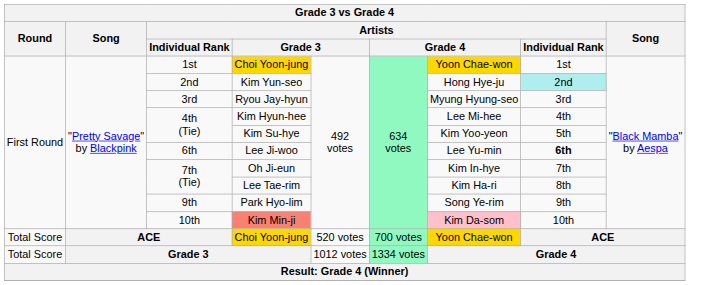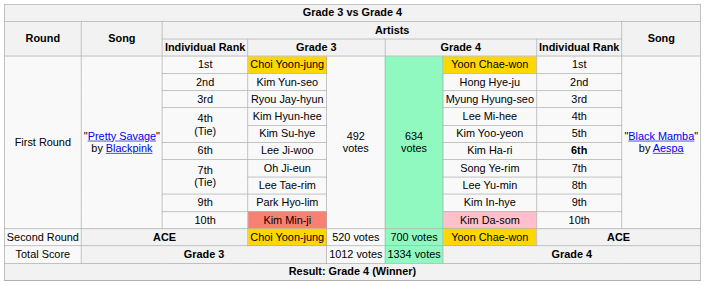(563, 82) paleturquoise background -> (579, 82) no background
(474, 151) Lee Yu-min -> (490, 151) Kim Ha-ri
(474, 168) Kim In-hye -> (490, 168) Song Ye-rim
(474, 185) Kim Ha-ri -> (490, 185) Lee Yu-min
(474, 202) Song Ye-rim -> (490, 202) Kim In-hye
(35, 237) Total Score -> (43, 237) Second Round
